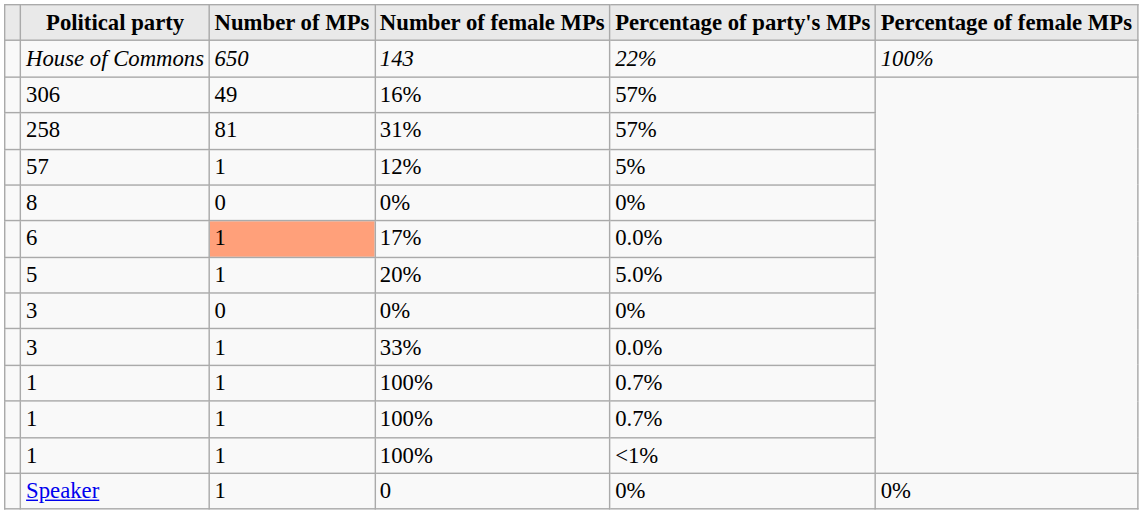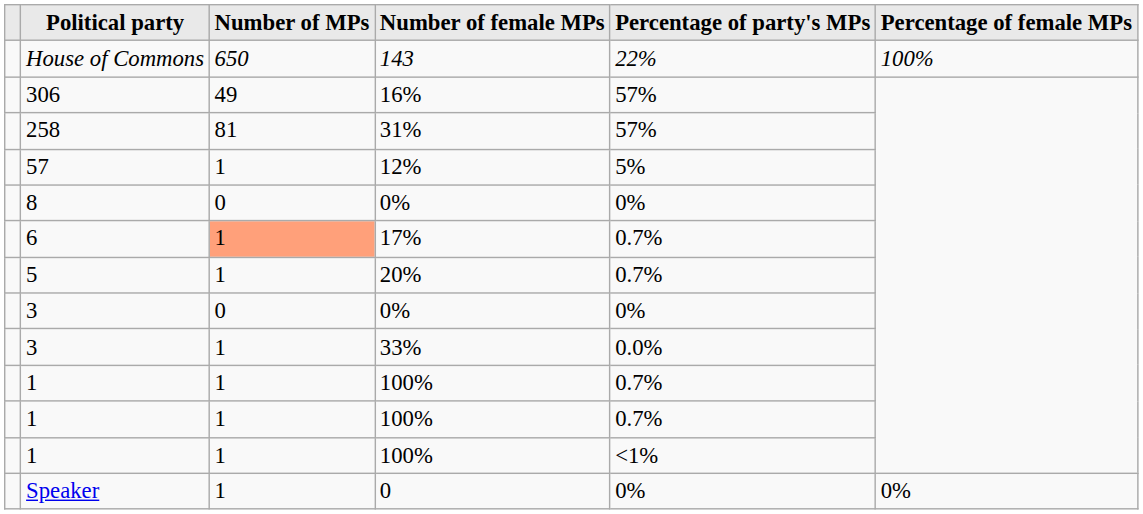(639, 238) 0.0% -> (639, 238) 0.7%
(639, 274) 5.0% -> (639, 274) 0.7%
